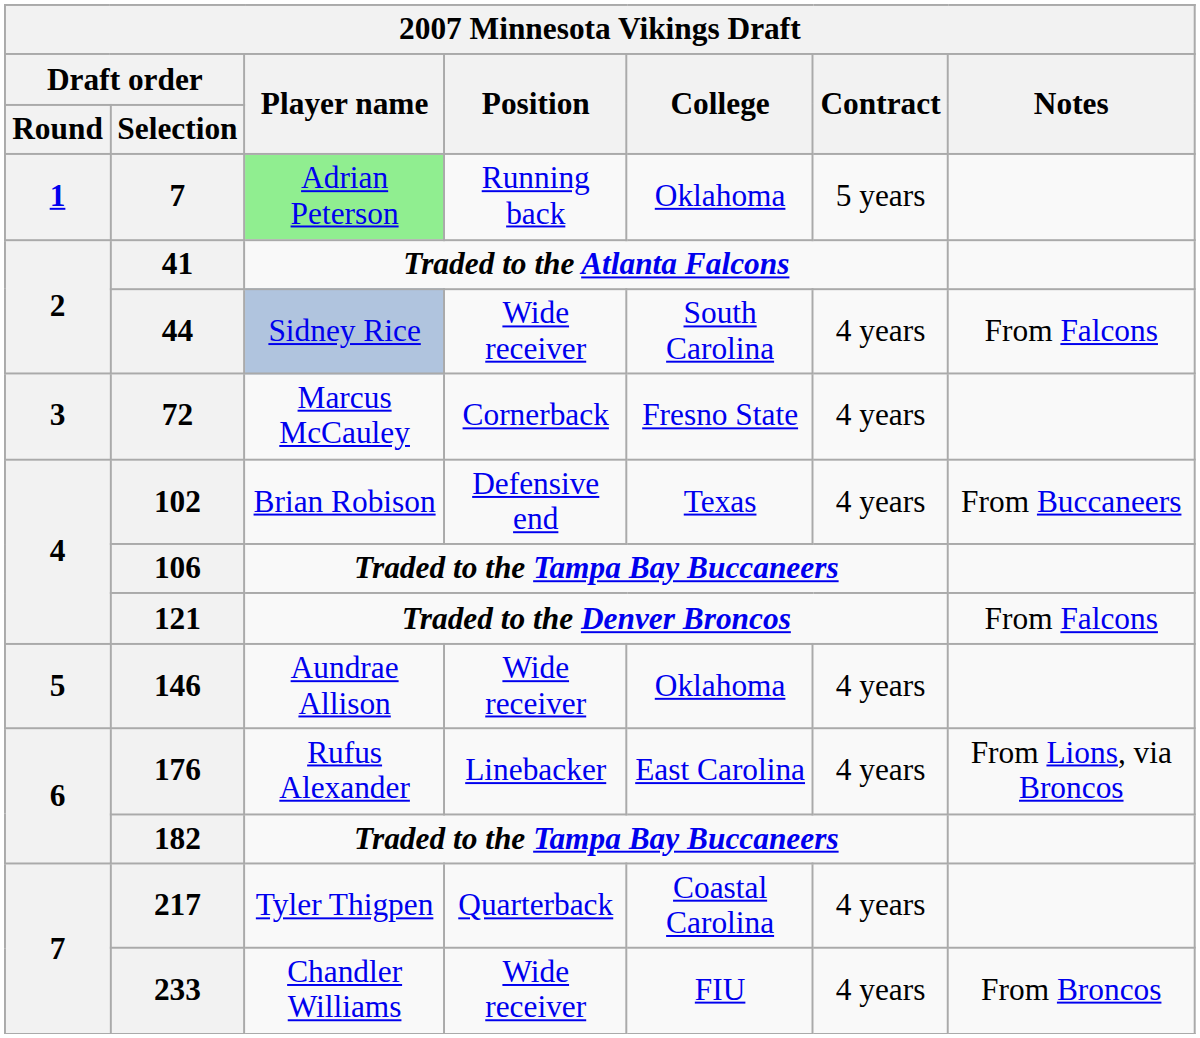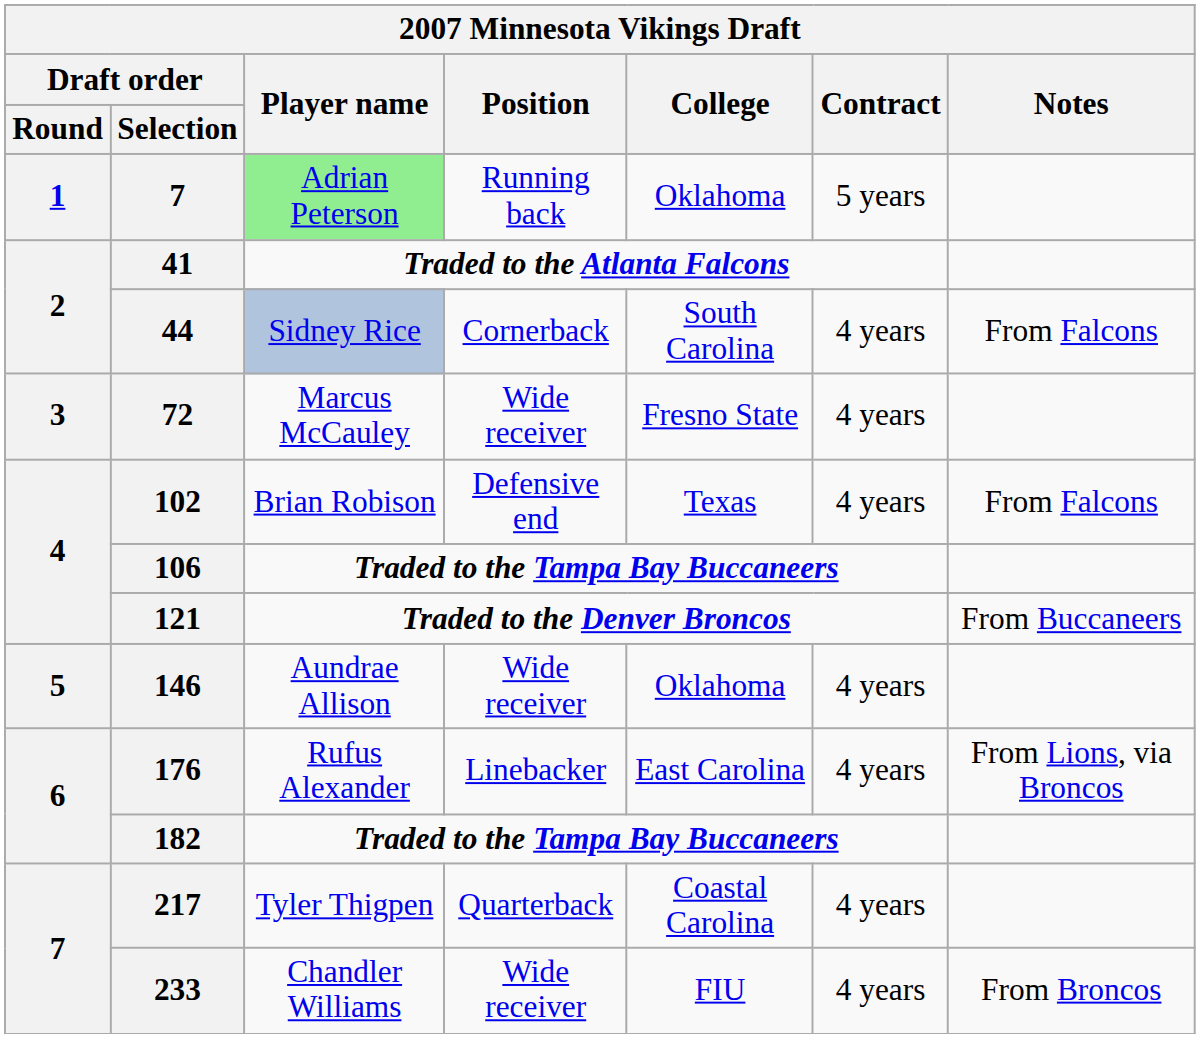(536, 330) Wide receiver -> (536, 330) Cornerback
(536, 415) Cornerback -> (536, 415) Wide receiver
(1071, 500) From Buccaneers -> (1071, 500) From Falcons
(1071, 618) From Falcons -> (1071, 618) From Buccaneers
